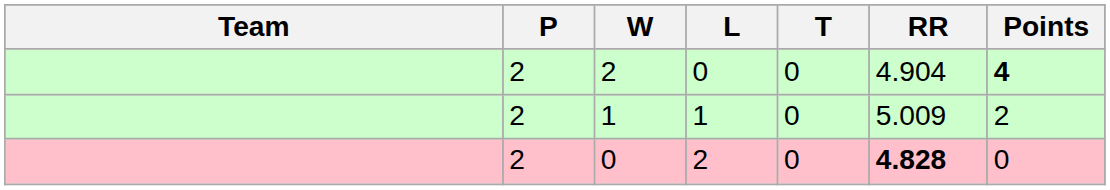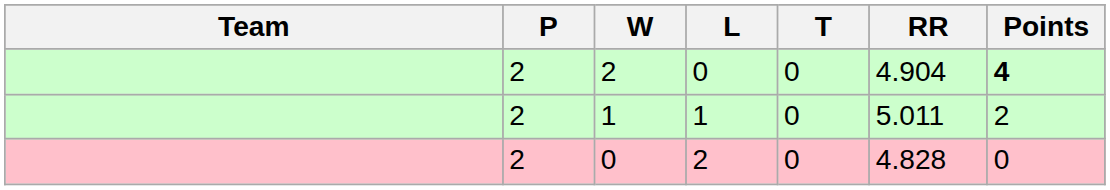(911, 116) 5.009 -> (910, 116) 5.011
(911, 160) bold -> (911, 160) normal
